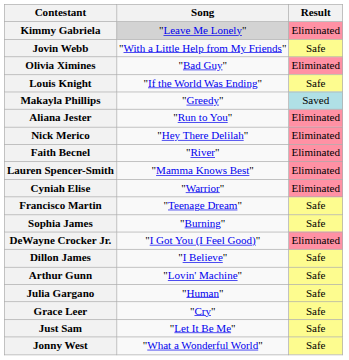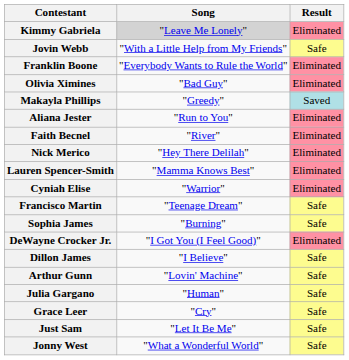+ row: (60, 65)
- row: (60, 83)
rows swapped: (60, 153) <-> (60, 135)
